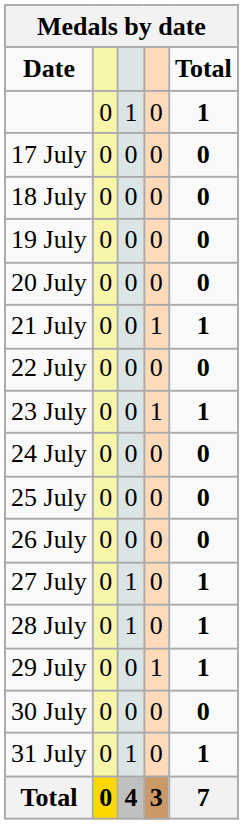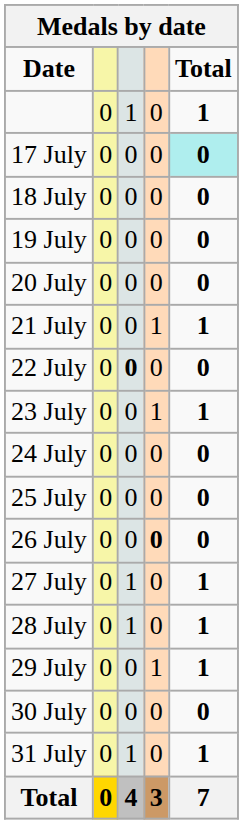(203, 154) no background -> (203, 154) paleturquoise background
(131, 368) normal -> (131, 368) bold
(156, 539) normal -> (156, 539) bold
